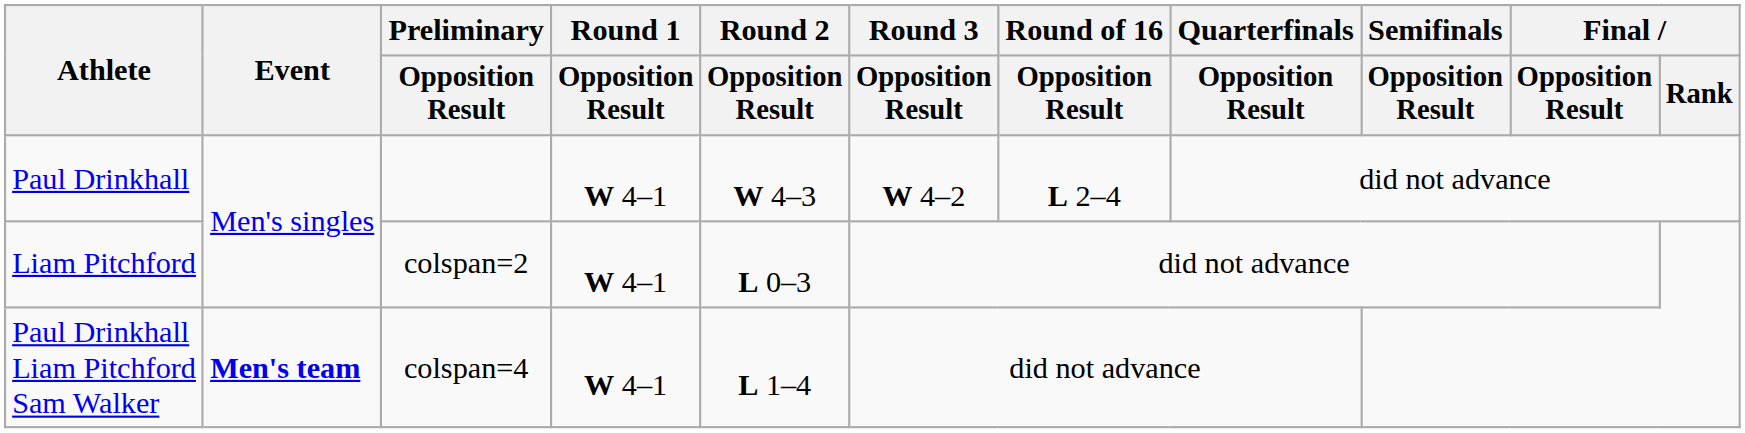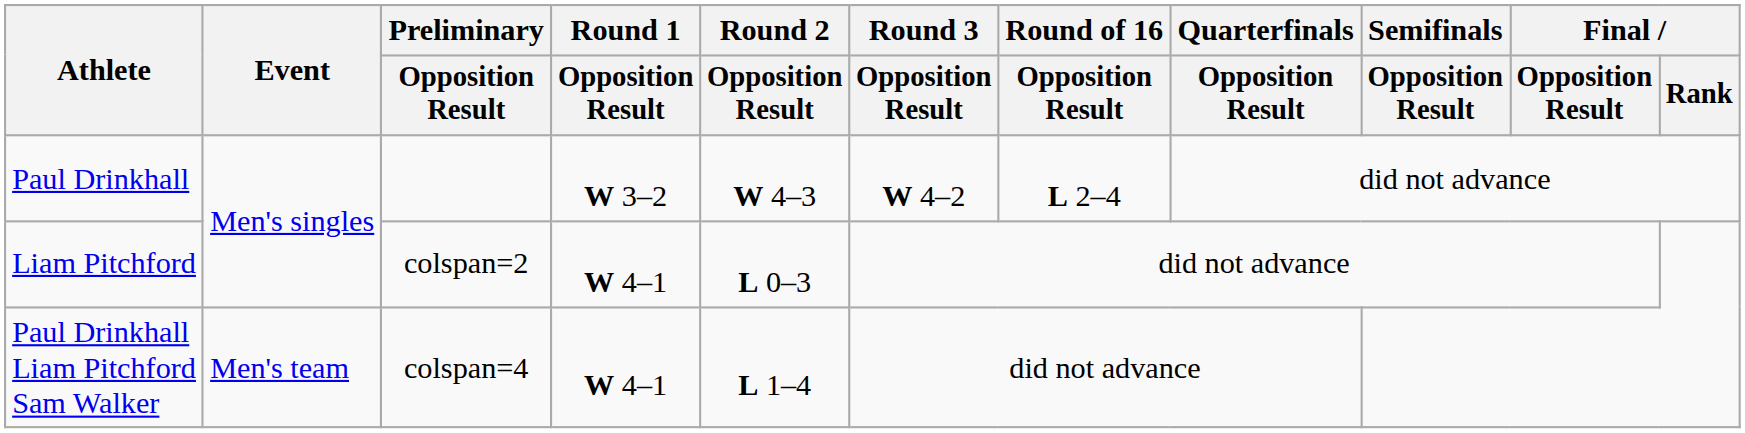(626, 196) W 4–1 -> (626, 196) W 3–2
(285, 367) bold -> (280, 367) normal
